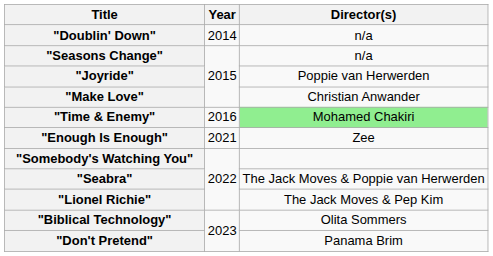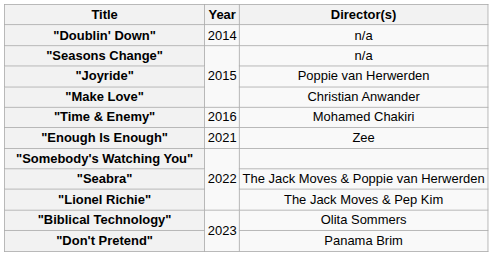(364, 117) lightgreen background -> (364, 117) no background
